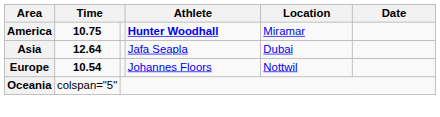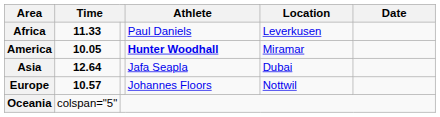+ row: (29, 31)
(87, 31) 10.75 -> (87, 49) 10.05
(87, 67) 10.54 -> (87, 85) 10.57
